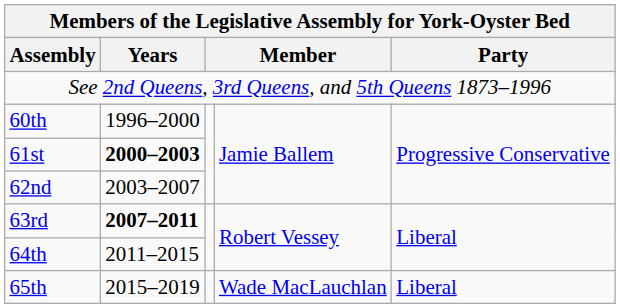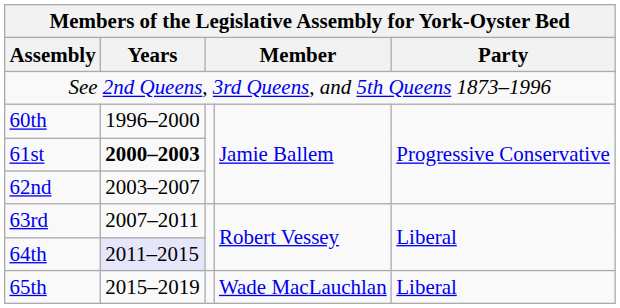(152, 220) bold -> (152, 220) normal
(152, 253) no background -> (152, 253) lavender background
